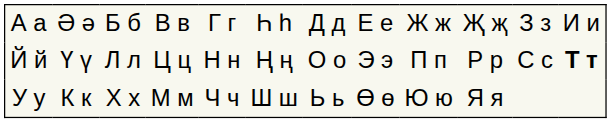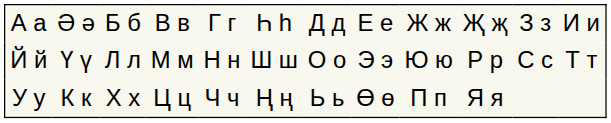(172, 60) Ц ц -> (172, 60) М м
(274, 60) Ң ң -> (274, 60) Ш ш
(429, 60) П п -> (429, 60) Ю ю
(581, 60) bold -> (581, 60) normal
(172, 98) М м -> (172, 98) Ц ц
(274, 98) Ш ш -> (274, 98) Ң ң
(429, 98) Ю ю -> (429, 98) П п
